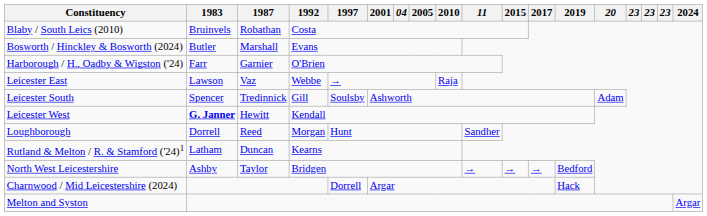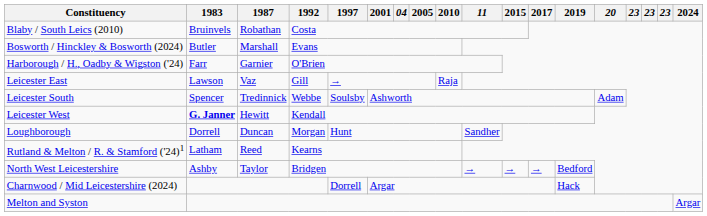(306, 81) Webbe -> (300, 81) Gill
(300, 98) Gill -> (306, 98) Webbe
(251, 132) Reed -> (257, 132) Duncan
(257, 150) Duncan -> (251, 150) Reed
